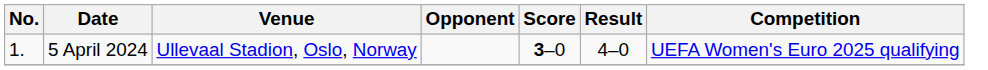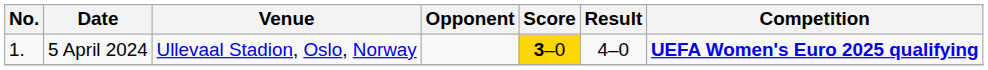(550, 49) no background -> (550, 49) gold background
(805, 49) normal -> (815, 49) bold
